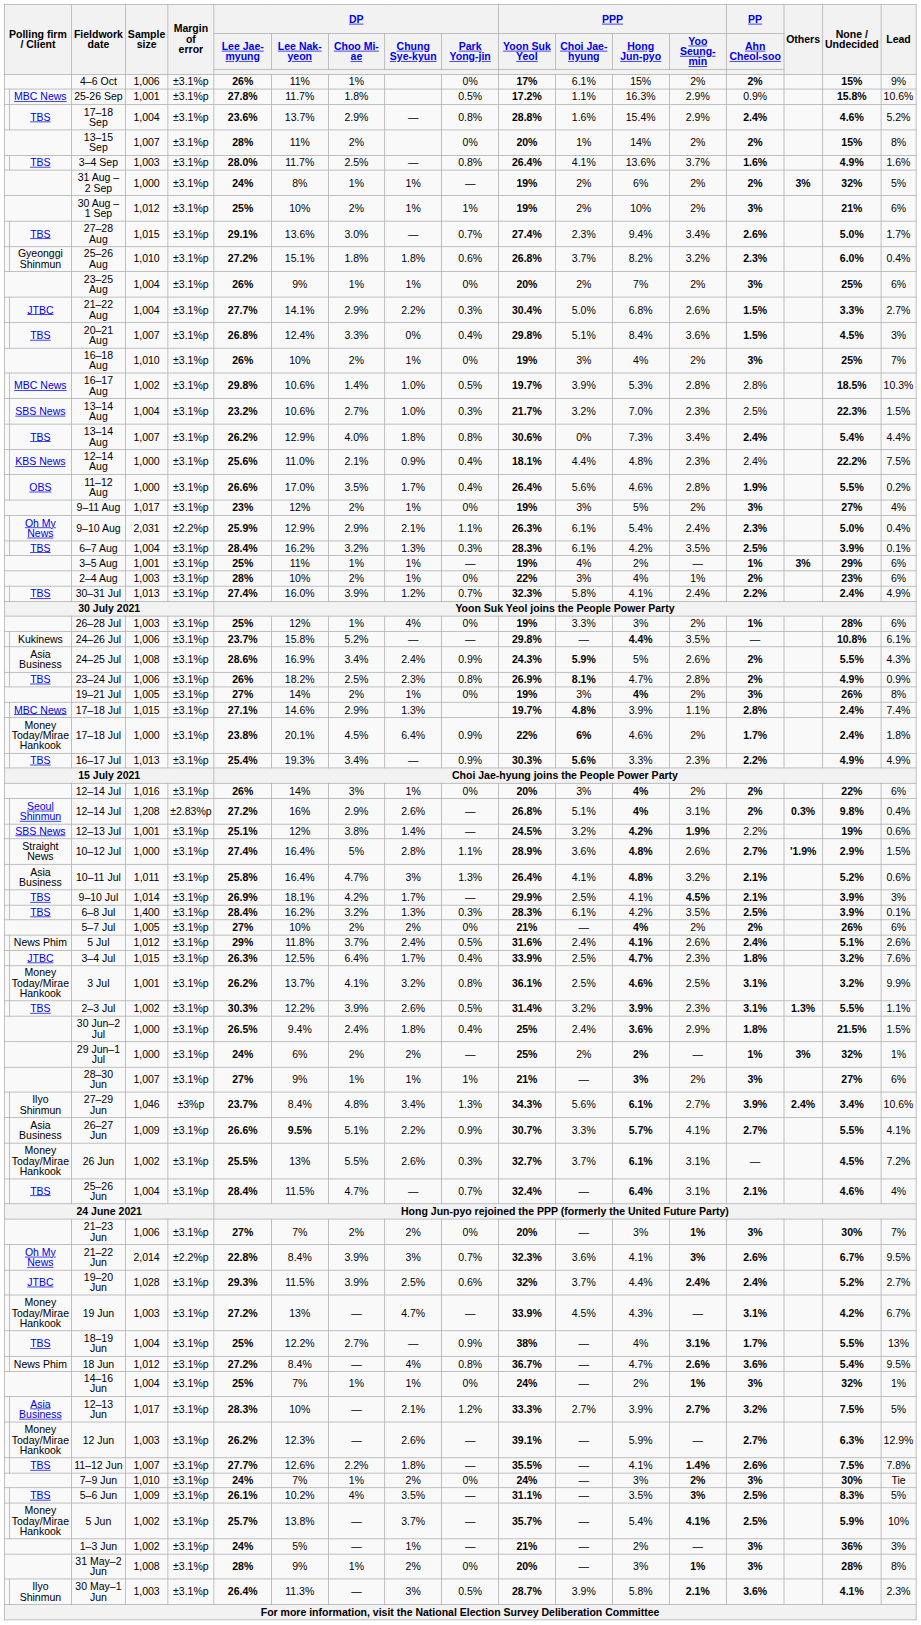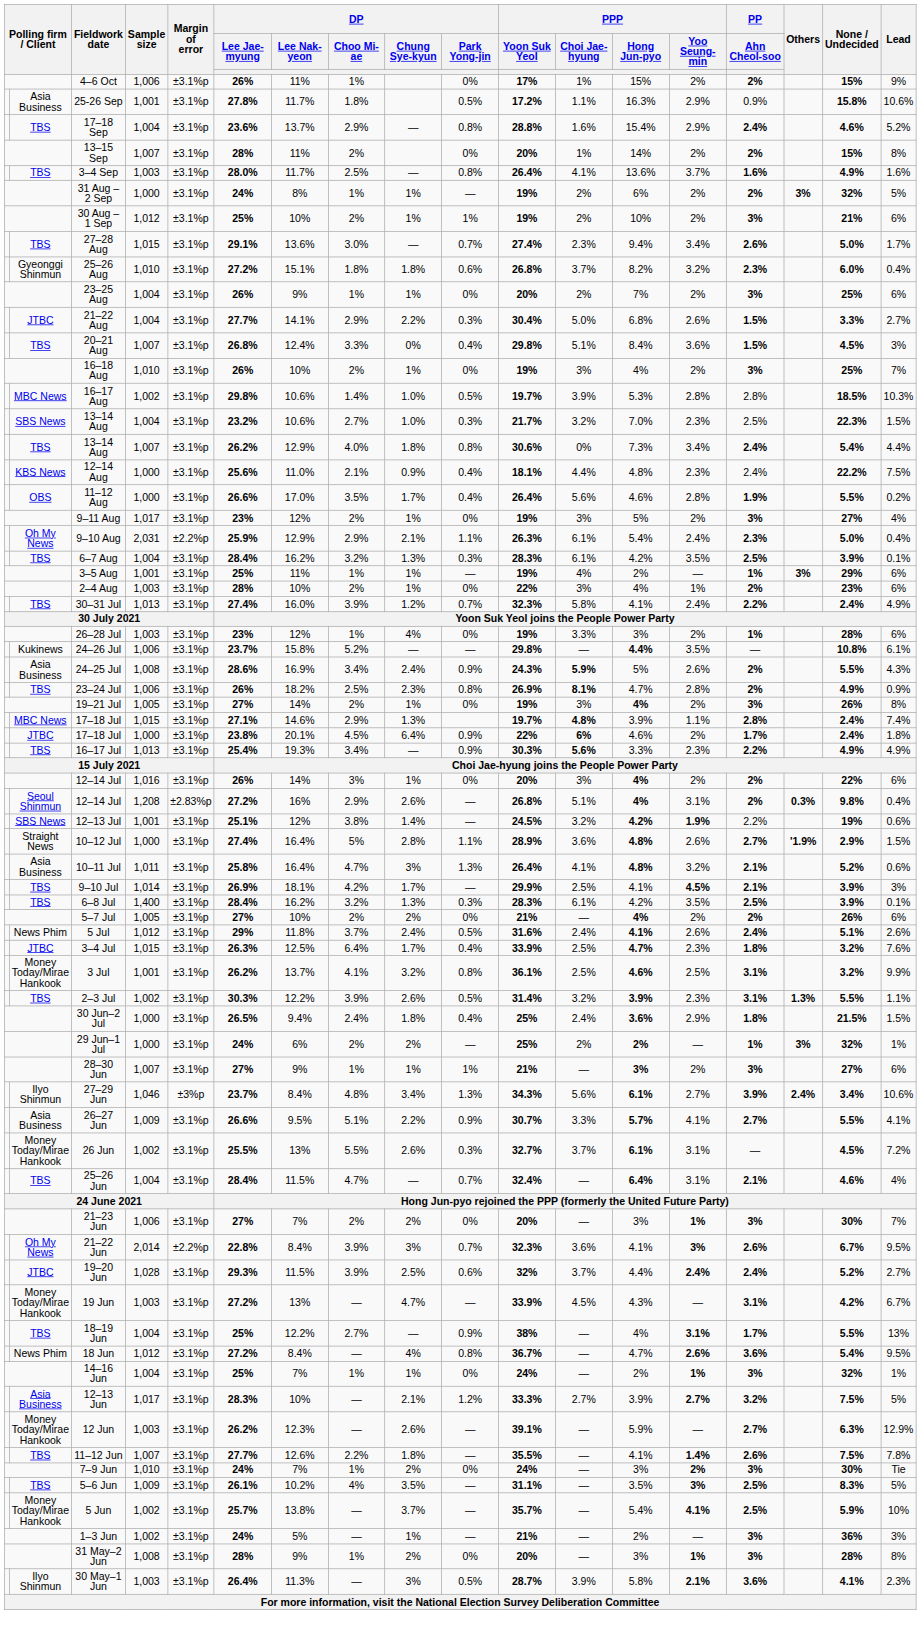(584, 82) 6.1% -> (584, 82) 1%
(40, 97) MBC News -> (40, 102) Asia Business
(243, 624) 25% -> (243, 634) 23%
(40, 736) Money Today/Mirae Hankook -> (40, 736) JTBC
(300, 1131) bold -> (300, 1120) normal
